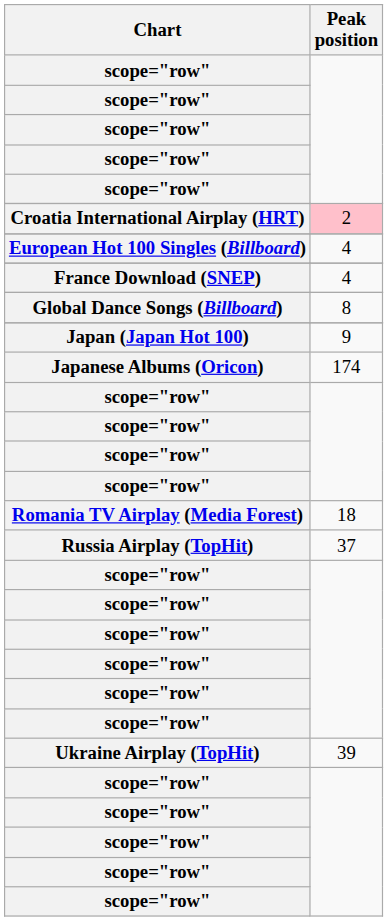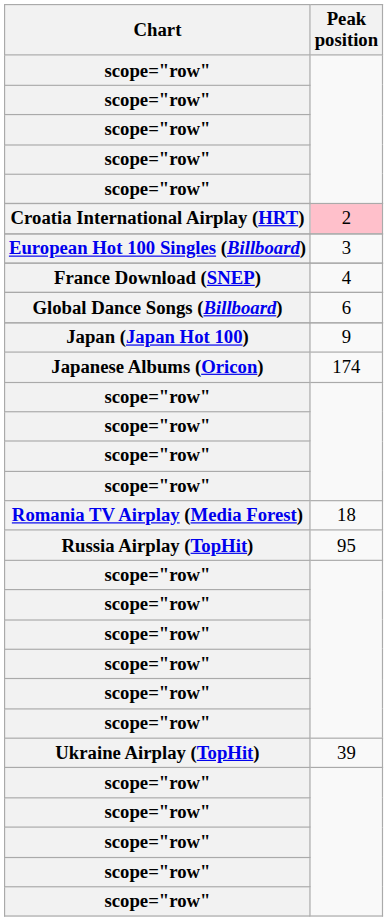(346, 248) 4 -> (346, 248) 3
(346, 307) 8 -> (346, 307) 6
(346, 545) 37 -> (346, 545) 95
